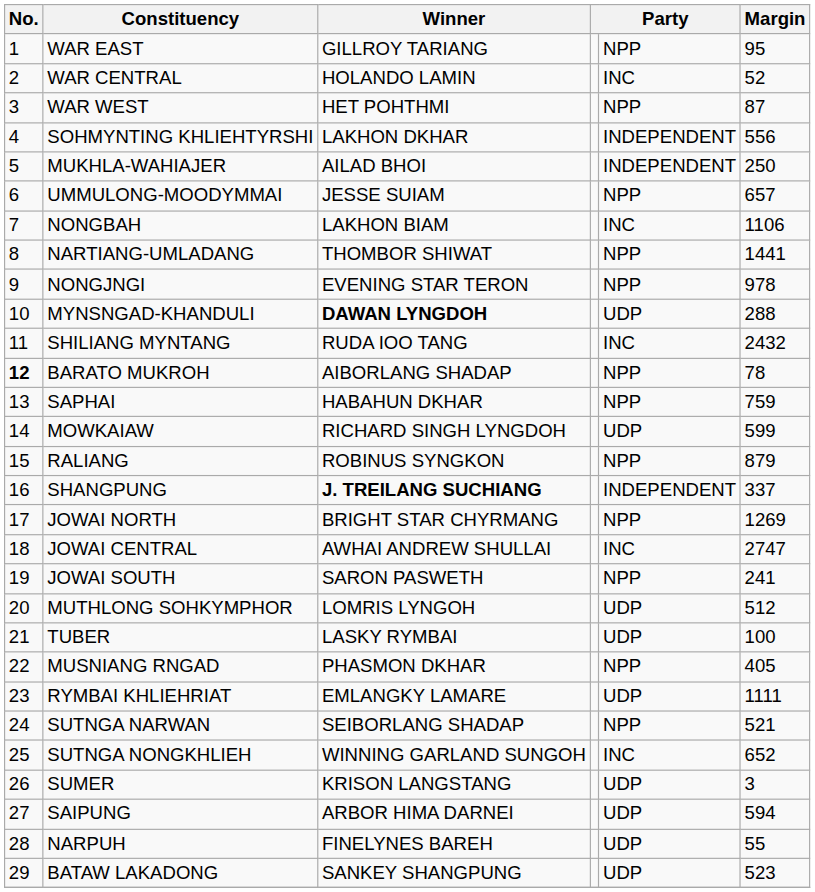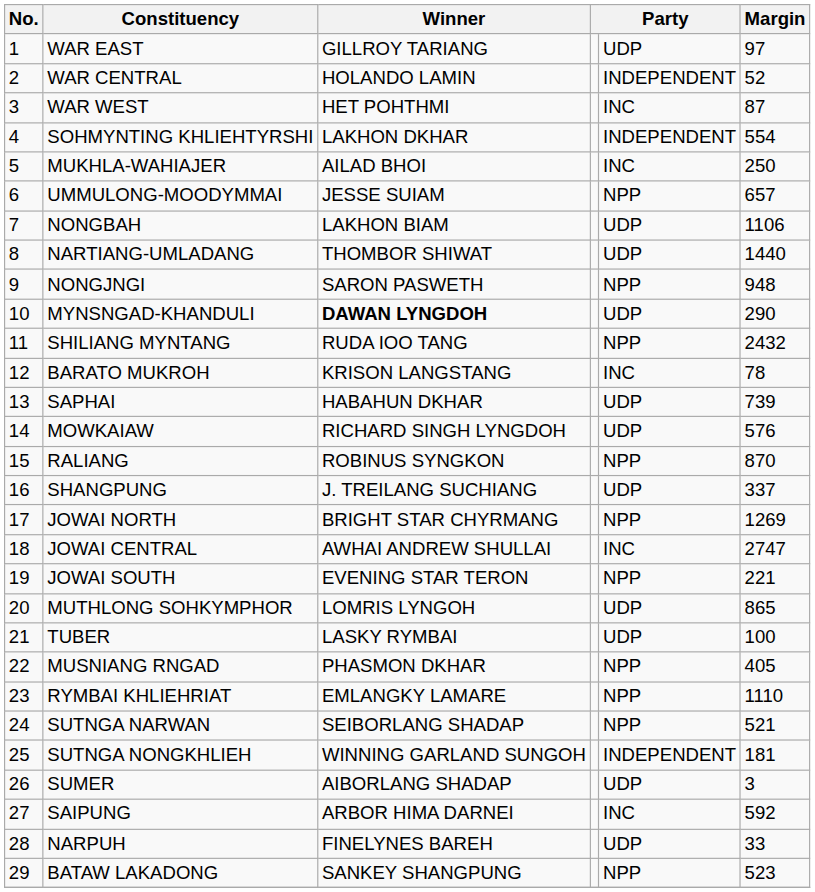(622, 48) NPP -> (623, 48) UDP
(755, 48) 95 -> (755, 48) 97
(619, 78) INC -> (670, 78) INDEPENDENT
(622, 107) NPP -> (619, 107) INC
(760, 136) 556 -> (760, 136) 554
(670, 166) INDEPENDENT -> (619, 166) INC
(619, 225) INC -> (623, 225) UDP
(622, 254) NPP -> (623, 254) UDP
(765, 254) 1441 -> (765, 254) 1440
(425, 284) EVENING STAR TERON -> (403, 284) SARON PASWETH
(760, 284) 978 -> (760, 284) 948
(760, 313) 288 -> (760, 313) 290
(619, 343) INC -> (622, 343) NPP
(19, 372) bold -> (19, 372) normal
(417, 372) AIBORLANG SHADAP -> (417, 372) KRISON LANGSTANG
(622, 372) NPP -> (619, 372) INC
(622, 401) NPP -> (623, 401) UDP
(760, 401) 759 -> (760, 401) 739
(760, 431) 599 -> (760, 431) 576
(760, 460) 879 -> (760, 460) 870
(432, 490) bold -> (430, 490) normal
(670, 490) INDEPENDENT -> (623, 490) UDP
(403, 578) SARON PASWETH -> (425, 578) EVENING STAR TERON
(760, 578) 241 -> (760, 578) 221
(760, 607) 512 -> (760, 607) 865
(623, 696) UDP -> (622, 696) NPP
(763, 696) 1111 -> (764, 696) 1110
(619, 755) INC -> (670, 755) INDEPENDENT
(760, 755) 652 -> (760, 755) 181
(417, 784) KRISON LANGSTANG -> (417, 784) AIBORLANG SHADAP
(623, 813) UDP -> (619, 813) INC
(760, 813) 594 -> (760, 813) 592
(755, 843) 55 -> (755, 843) 33
(623, 872) UDP -> (622, 872) NPP
